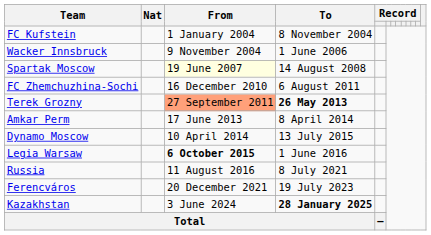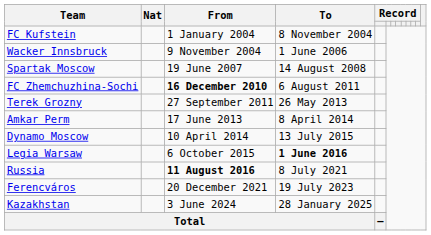(205, 69) lightyellow background -> (205, 69) no background
(217, 86) normal -> (217, 86) bold
(220, 103) lightsalmon background -> (220, 103) no background
(313, 103) bold -> (313, 103) normal
(211, 153) bold -> (211, 153) normal
(313, 153) normal -> (313, 153) bold
(211, 170) normal -> (211, 170) bold
(325, 204) bold -> (325, 204) normal
